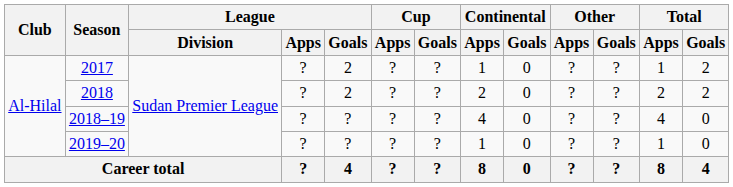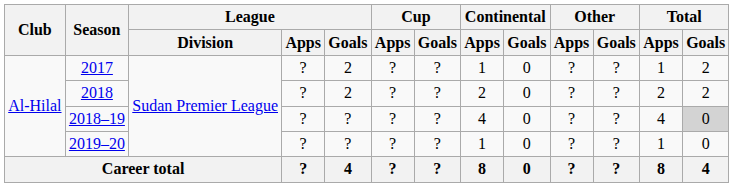(706, 118) no background -> (706, 118) lightgrey background
